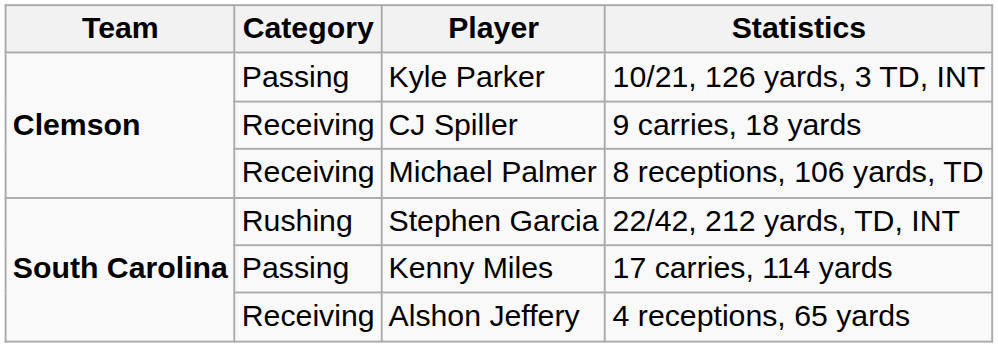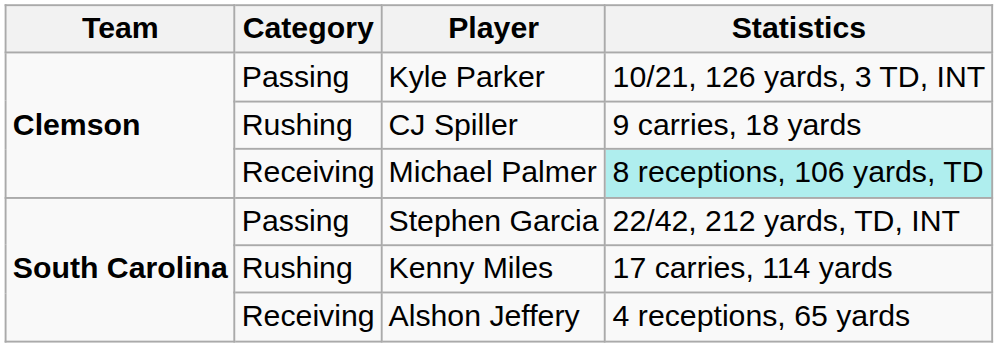(308, 124) Receiving -> (297, 124) Rushing
(798, 172) no background -> (798, 172) paleturquoise background
(297, 220) Rushing -> (296, 220) Passing
(296, 268) Passing -> (297, 268) Rushing
